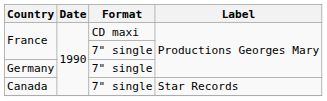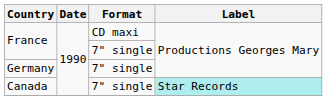(198, 86) no background -> (198, 86) paleturquoise background
